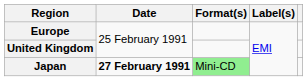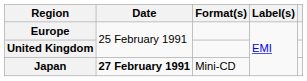(215, 66) lightgreen background -> (215, 66) no background
